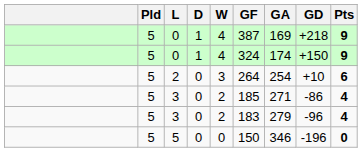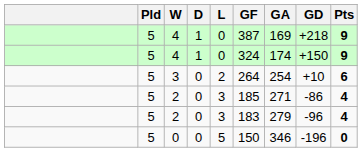columns swapped: (222, 15) <-> (176, 15)
